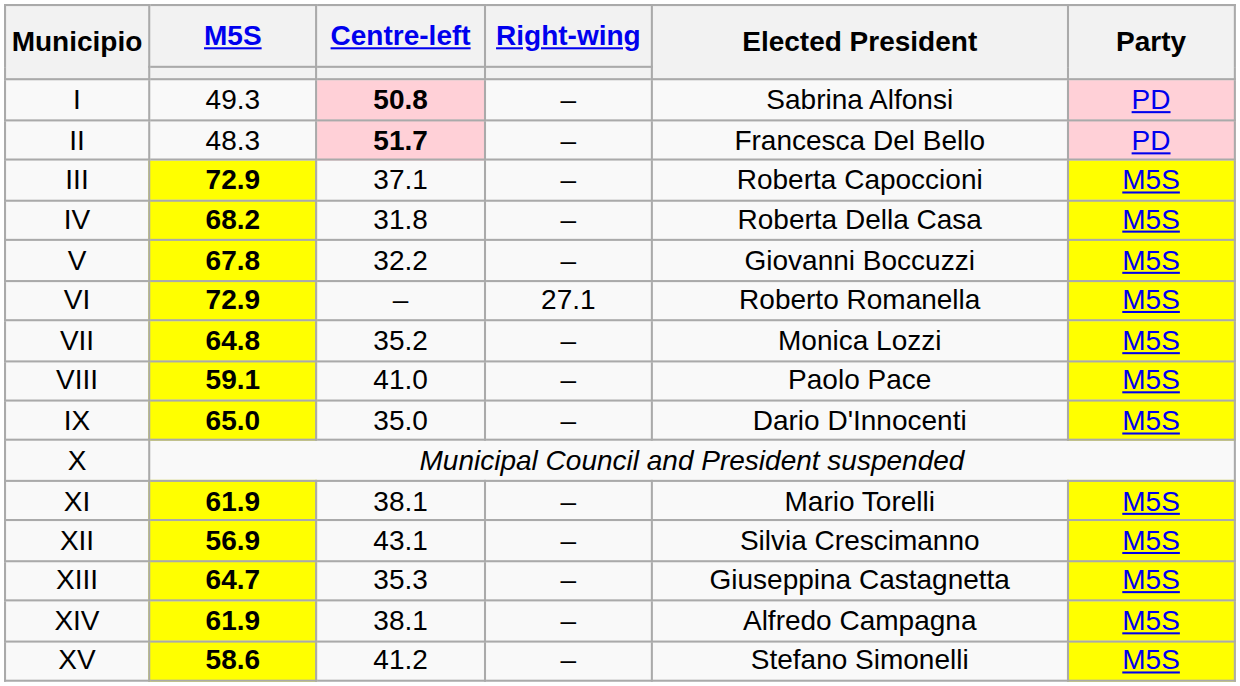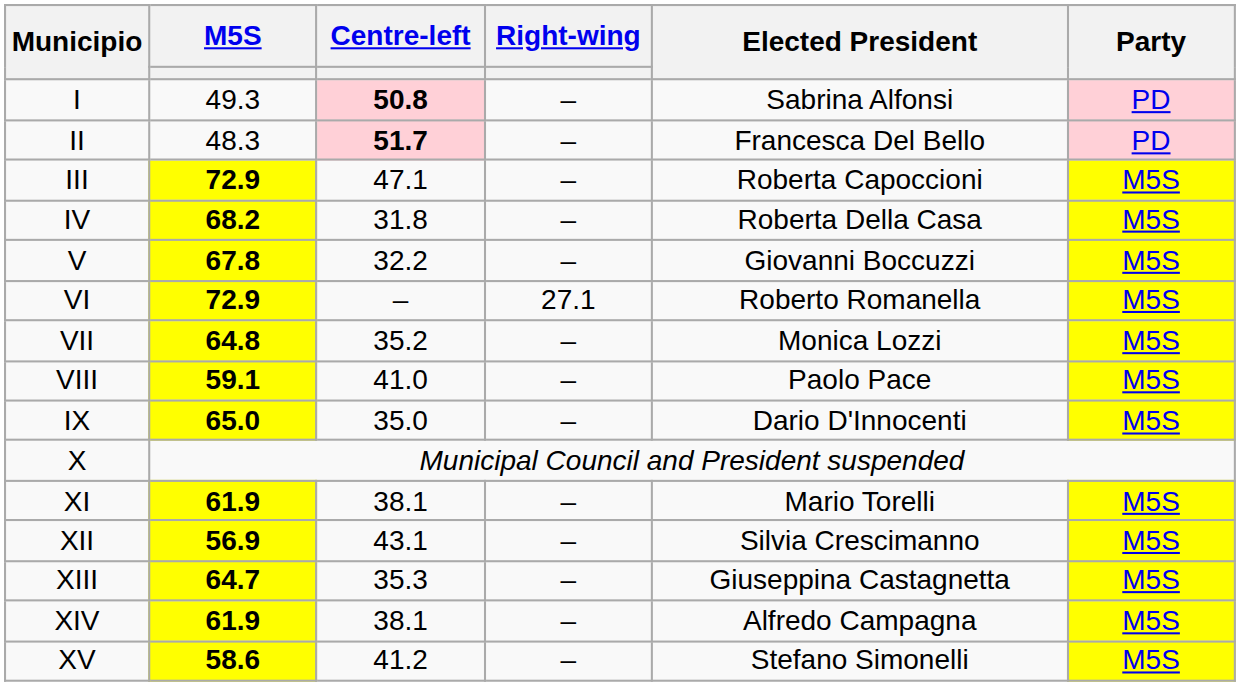(401, 180) 37.1 -> (401, 180) 47.1
